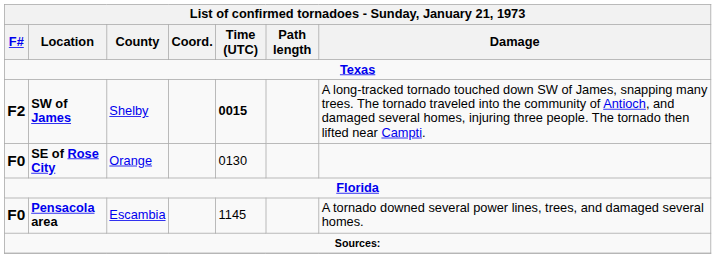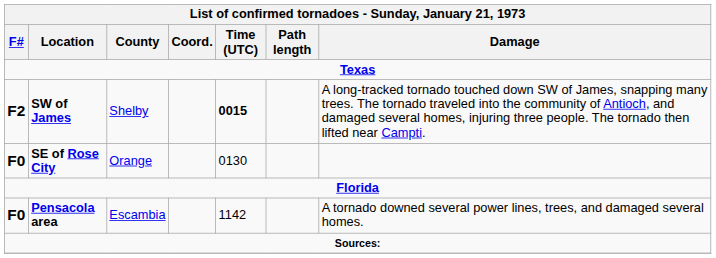(232, 215) 1145 -> (232, 215) 1142
